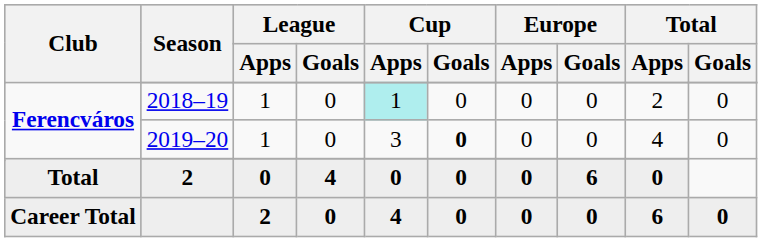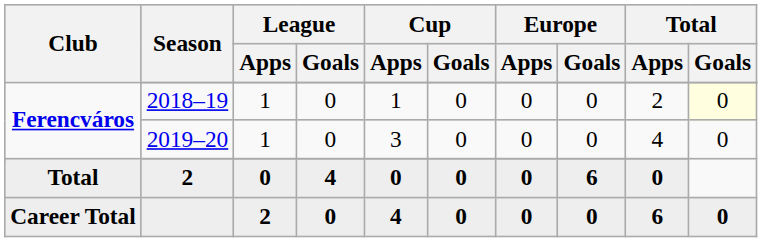(396, 101) paleturquoise background -> (396, 101) no background
(723, 101) no background -> (723, 101) lightyellow background
(461, 139) bold -> (461, 139) normal
